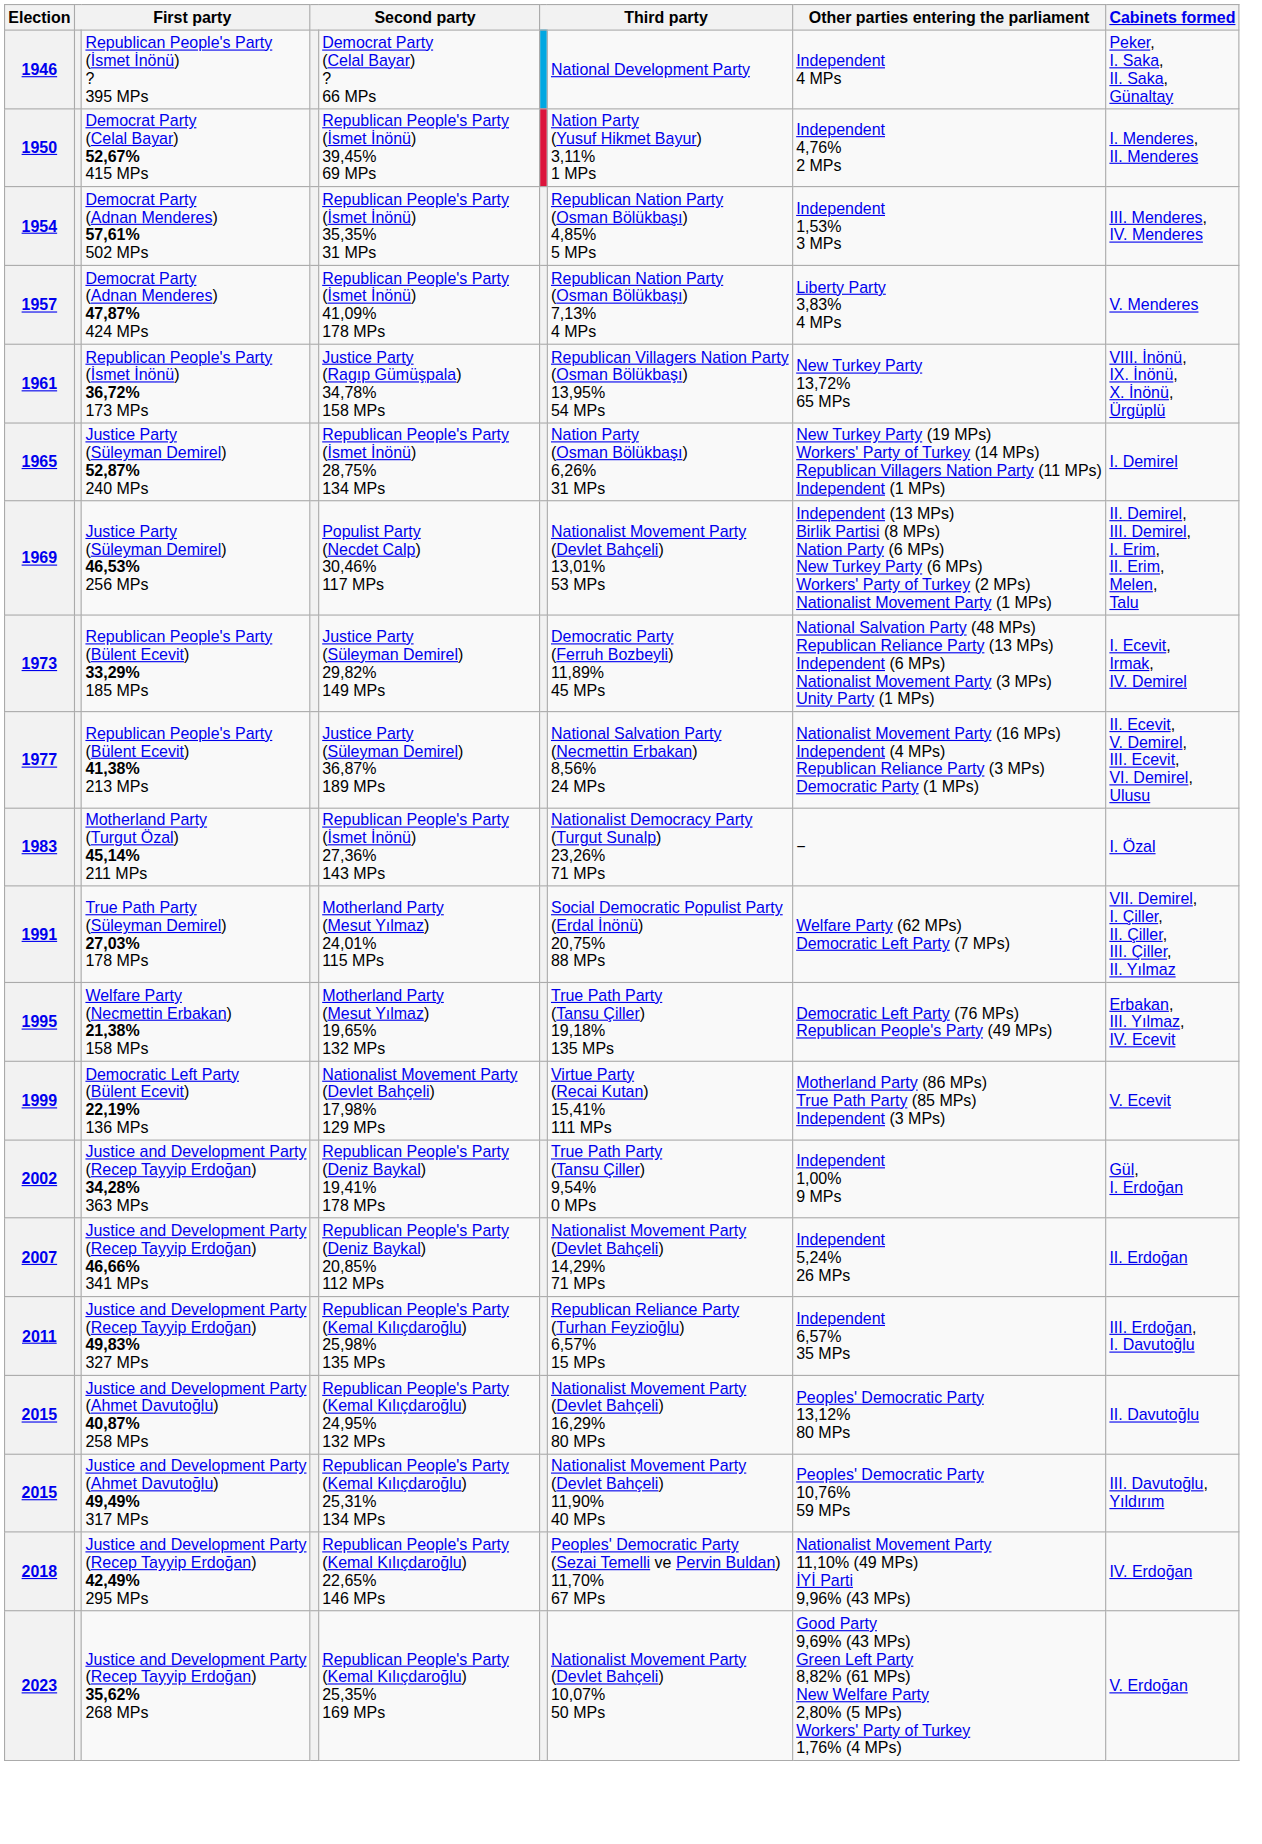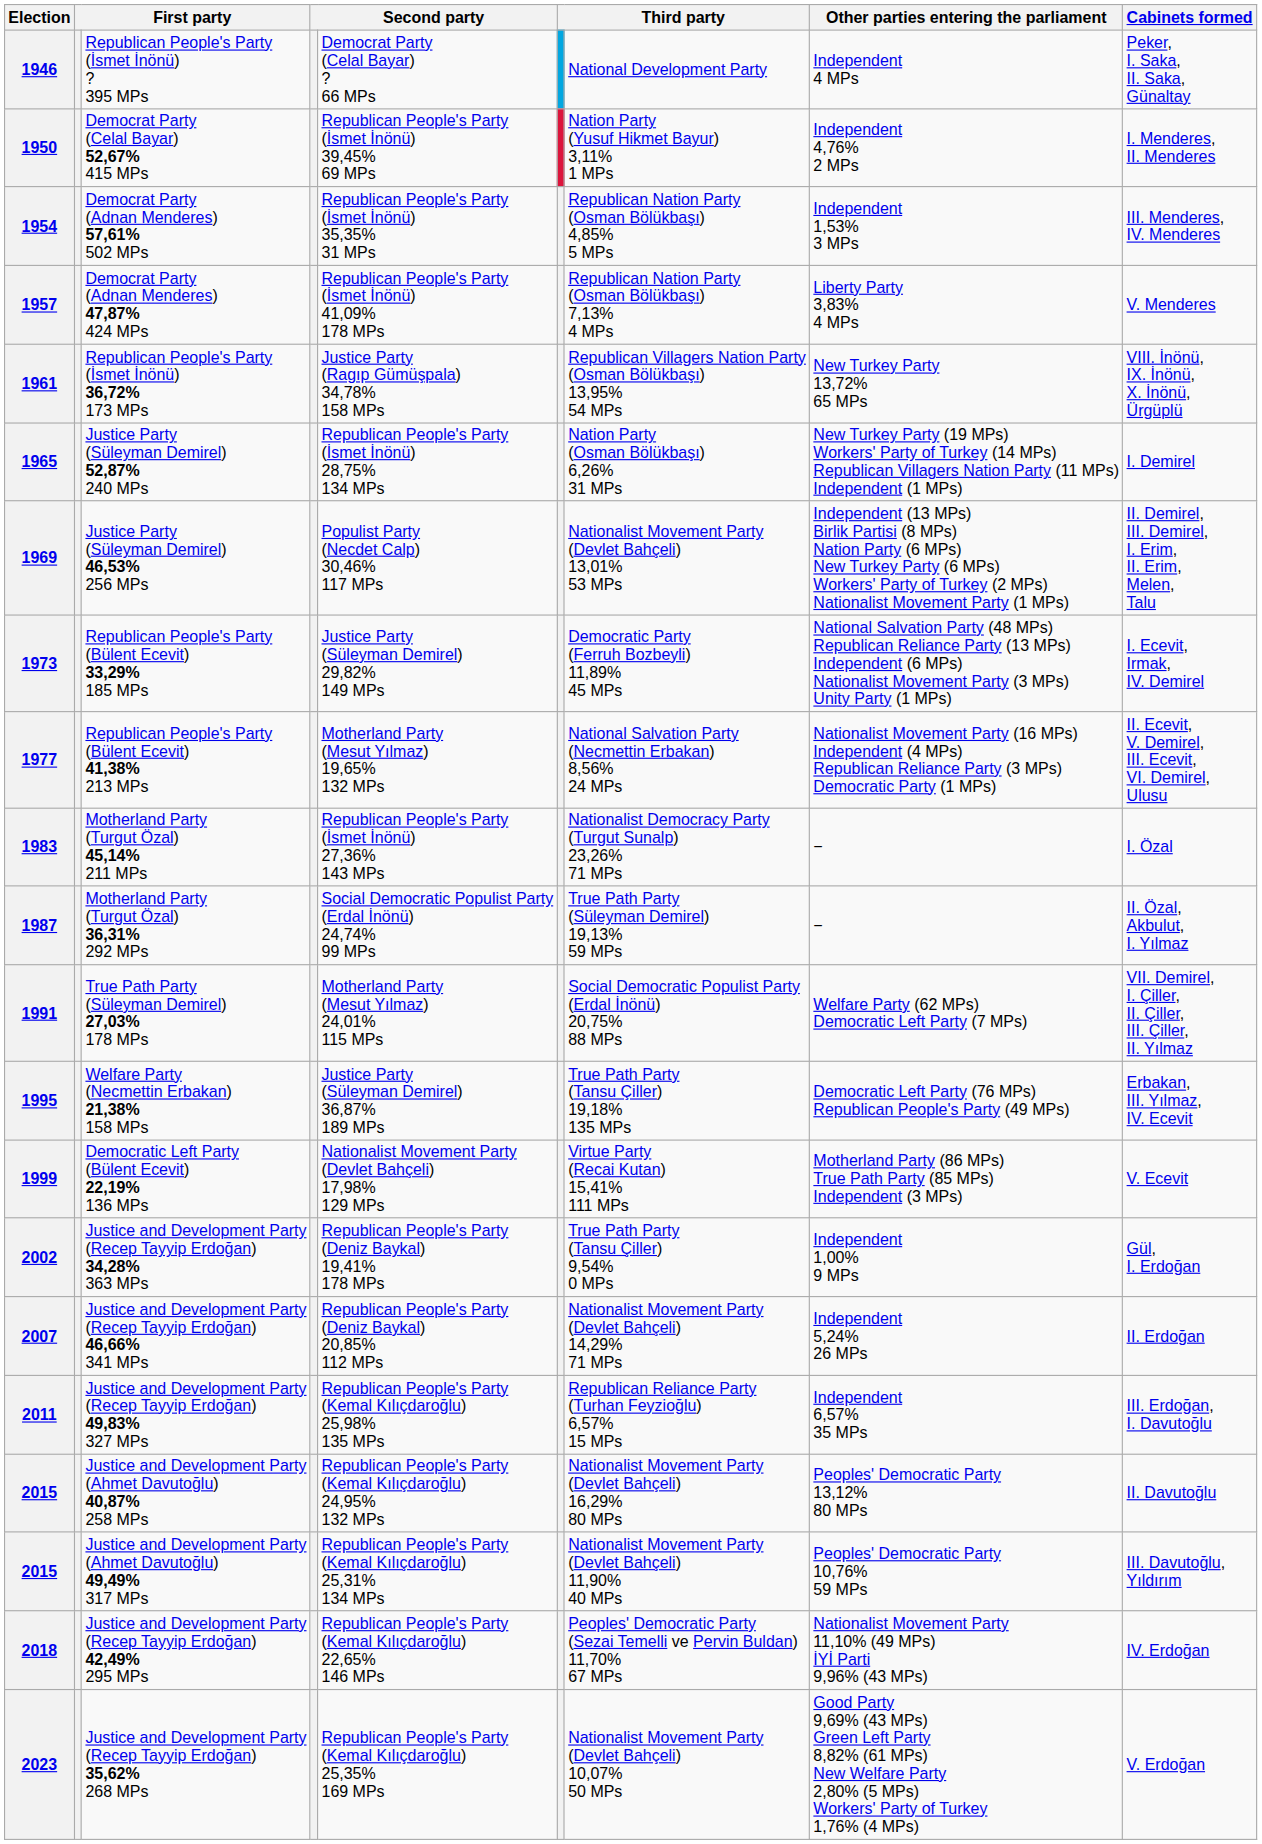(393, 760) Justice Party (Süleyman Demirel) 36,87% 189 MPs -> (382, 760) Motherland Party (Mesut Yılmaz) 19,65% 132 MPs
+ row: (39, 926)
(383, 1022) Motherland Party (Mesut Yılmaz) 19,65% 132 MPs -> (392, 1101) Justice Party (Süleyman Demirel) 36,87% 189 MPs
